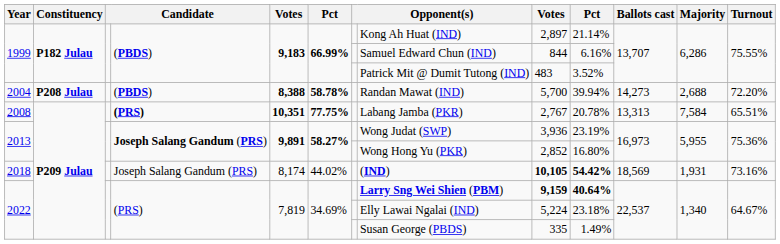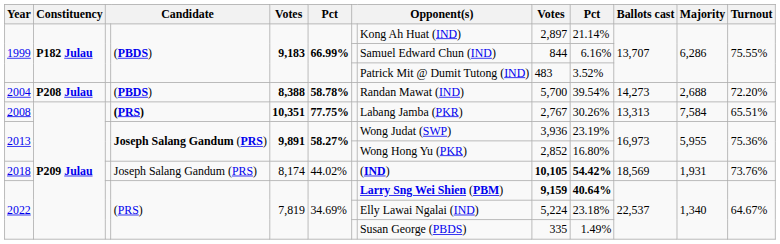(591, 92) 39.94% -> (591, 92) 39.54%
(591, 112) 20.78% -> (591, 112) 30.26%
(749, 170) 73.16% -> (749, 170) 73.76%
